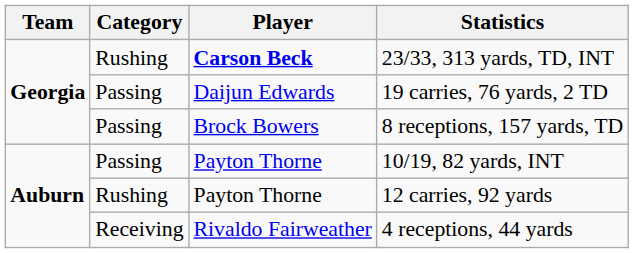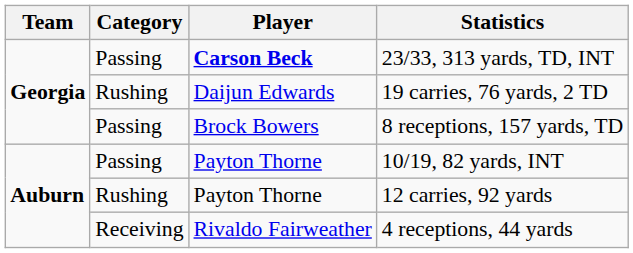(132, 57) Rushing -> (129, 57) Passing
(129, 91) Passing -> (132, 91) Rushing
